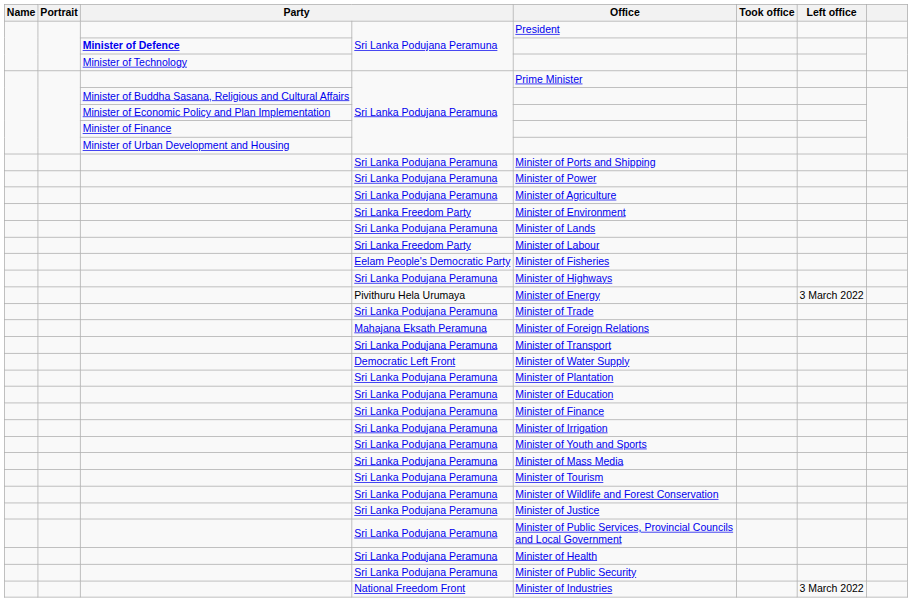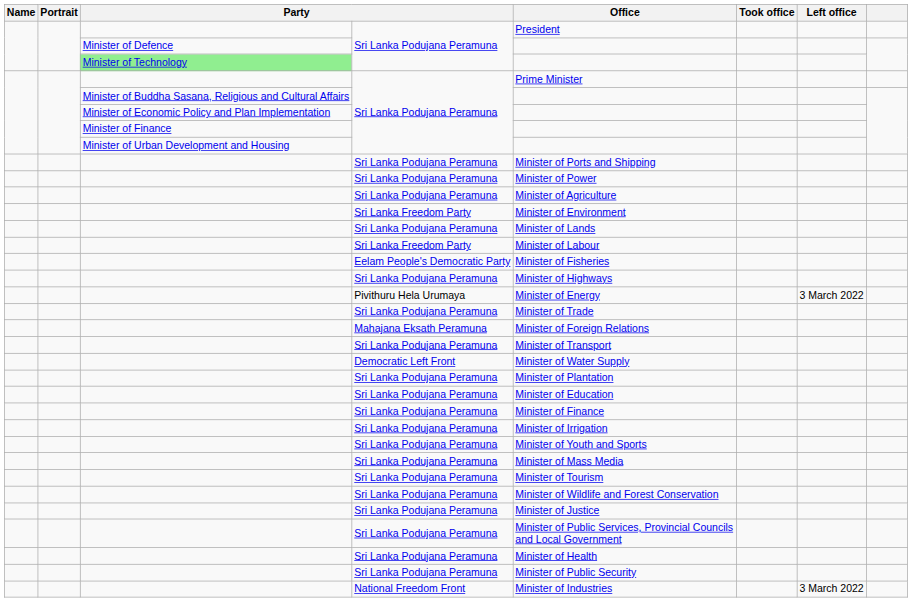(131, 46) bold -> (128, 46) normal
(135, 63) no background -> (135, 63) lightgreen background
